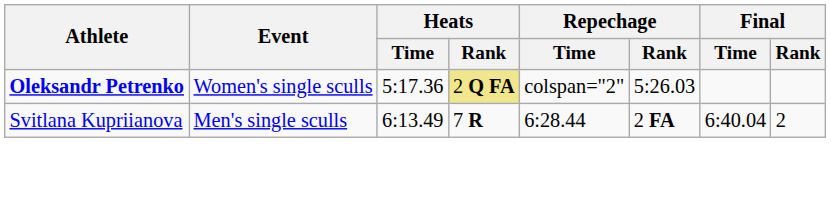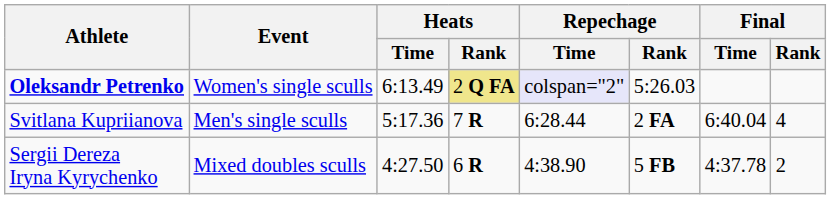(413, 86) 5:17.36 -> (413, 86) 6:13.49
(574, 86) no background -> (574, 86) lavender background
(413, 120) 6:13.49 -> (413, 120) 5:17.36
(781, 120) 2 -> (781, 120) 4
+ row: (84, 165)
